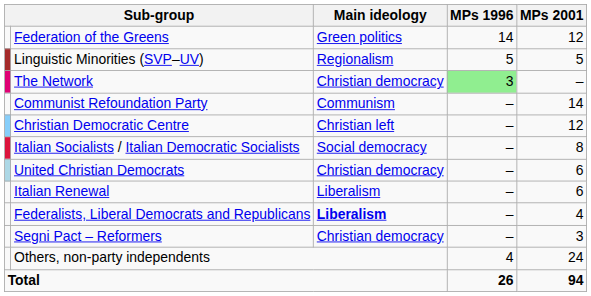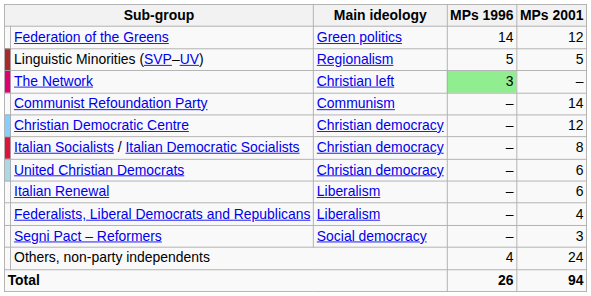(380, 81) Christian democracy -> (355, 81) Christian left
(355, 125) Christian left -> (380, 125) Christian democracy
(372, 147) Social democracy -> (380, 147) Christian democracy
(352, 214) bold -> (349, 214) normal
(380, 236) Christian democracy -> (372, 236) Social democracy
